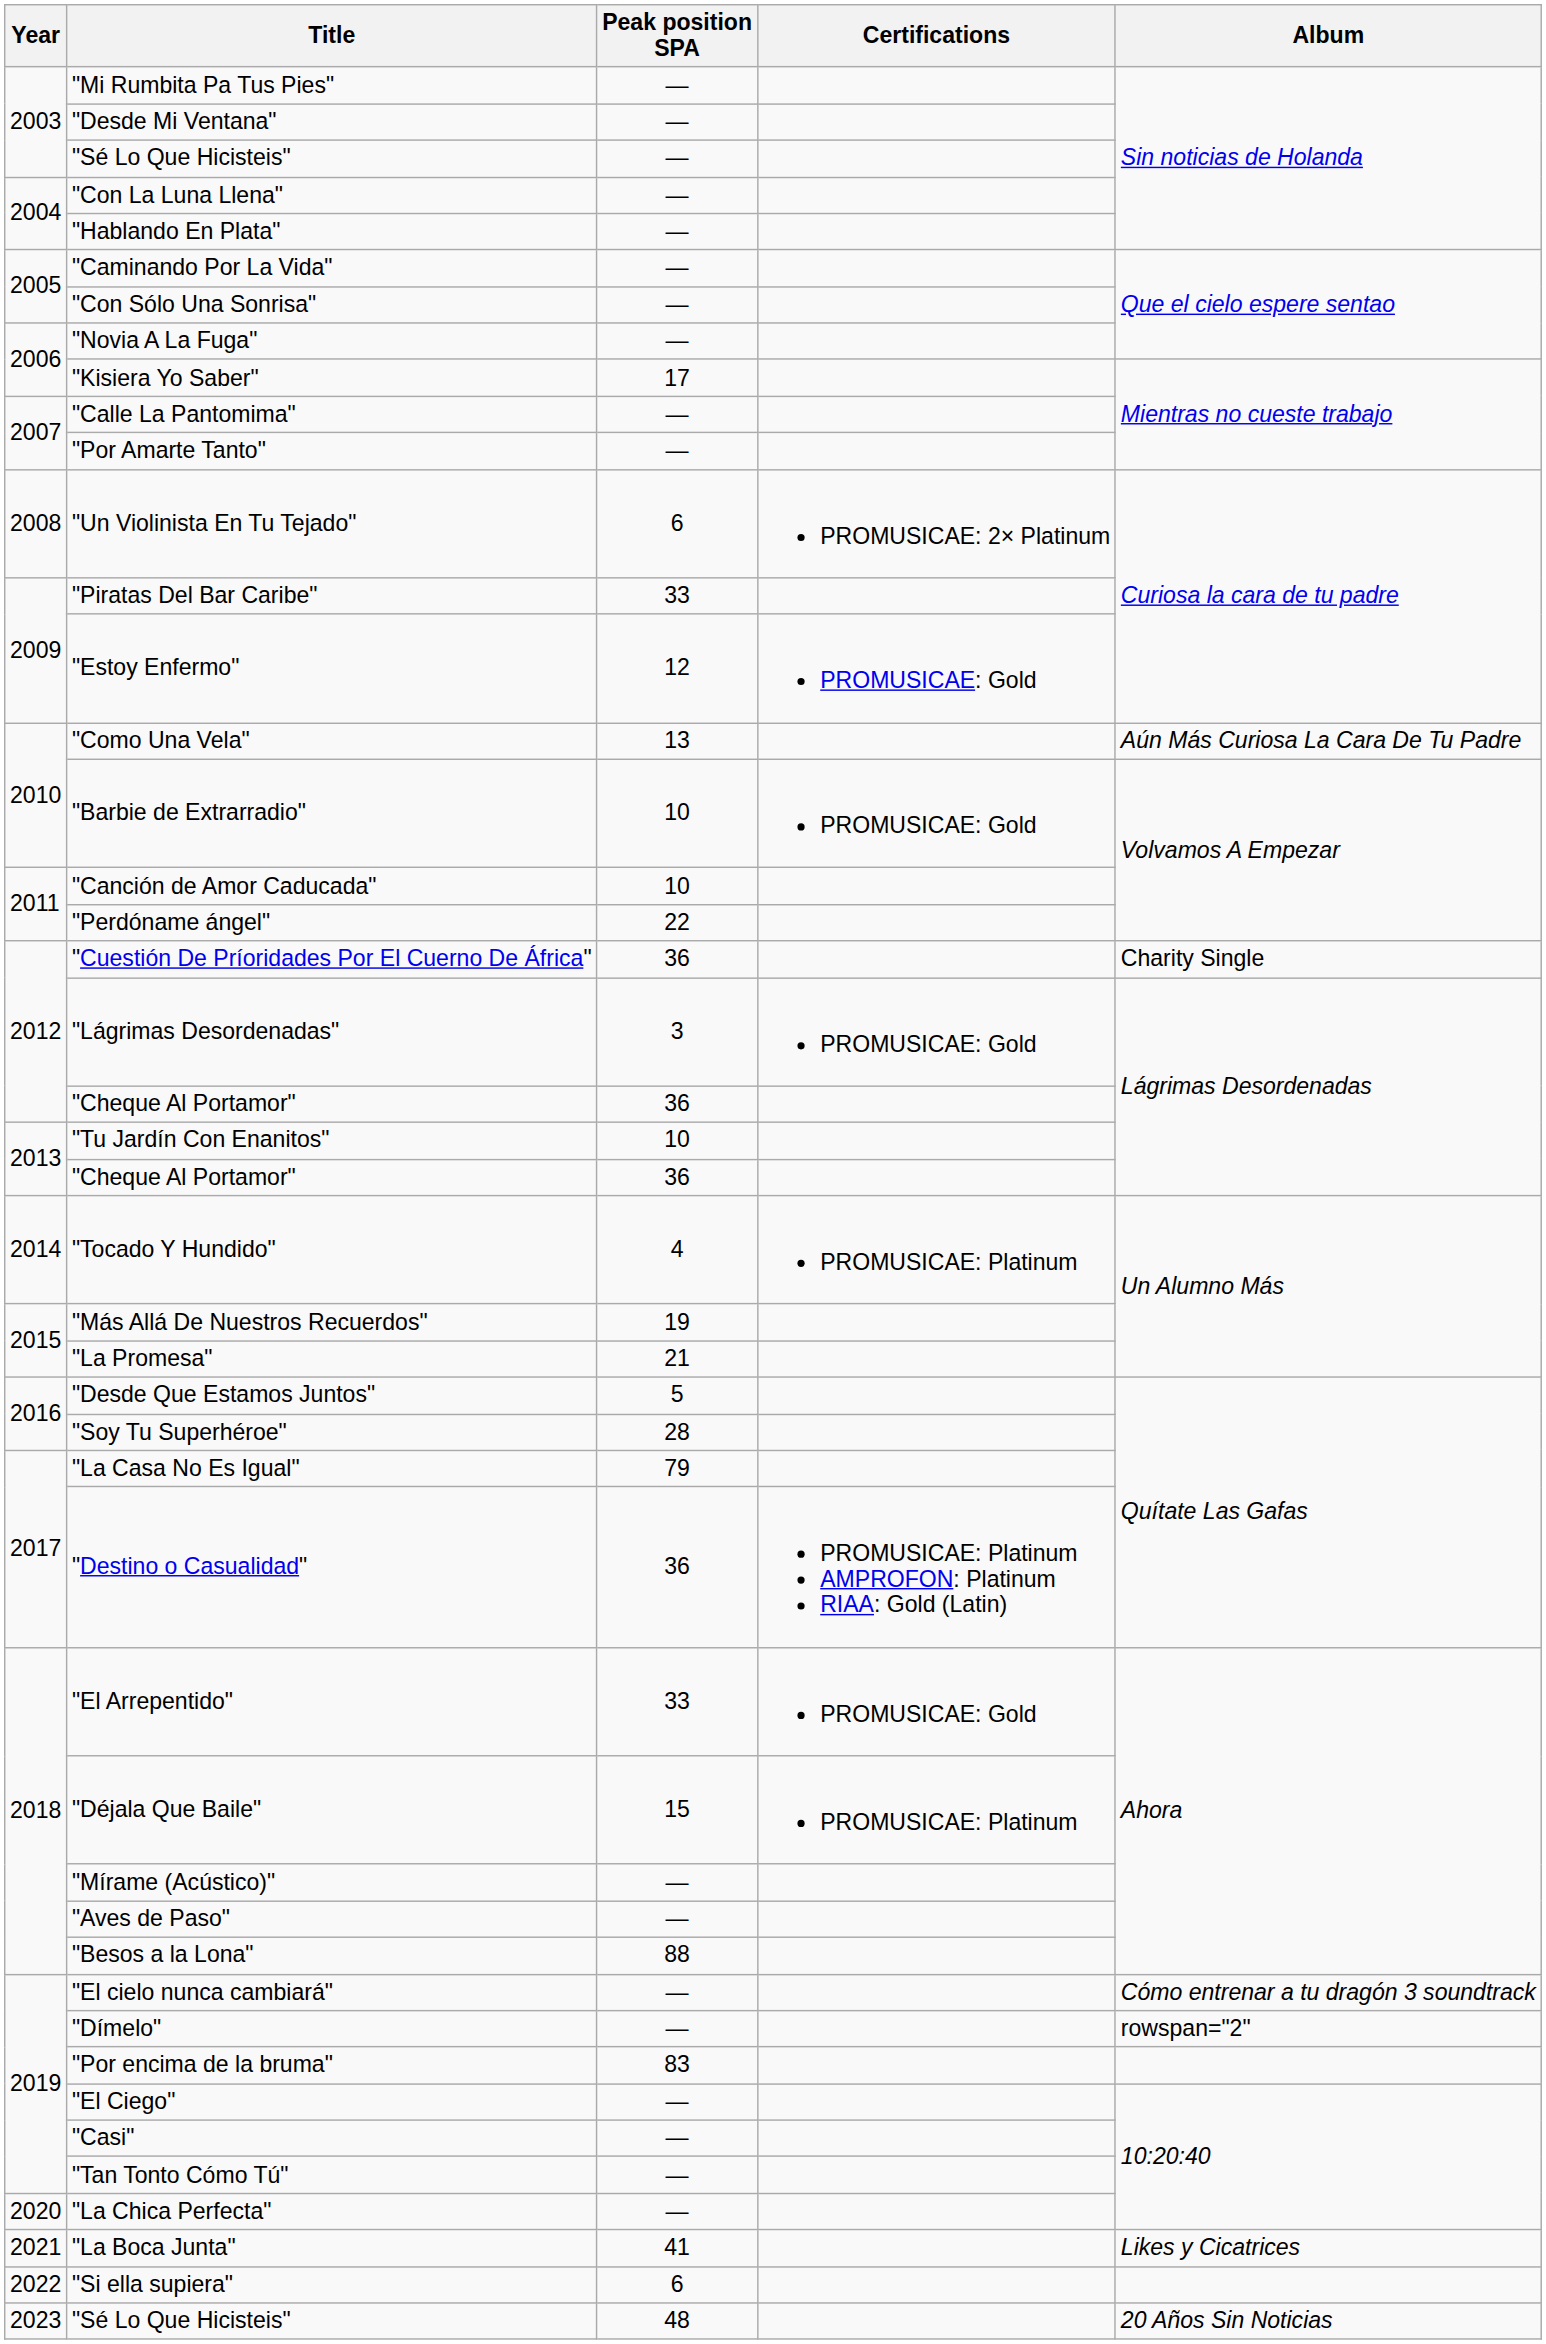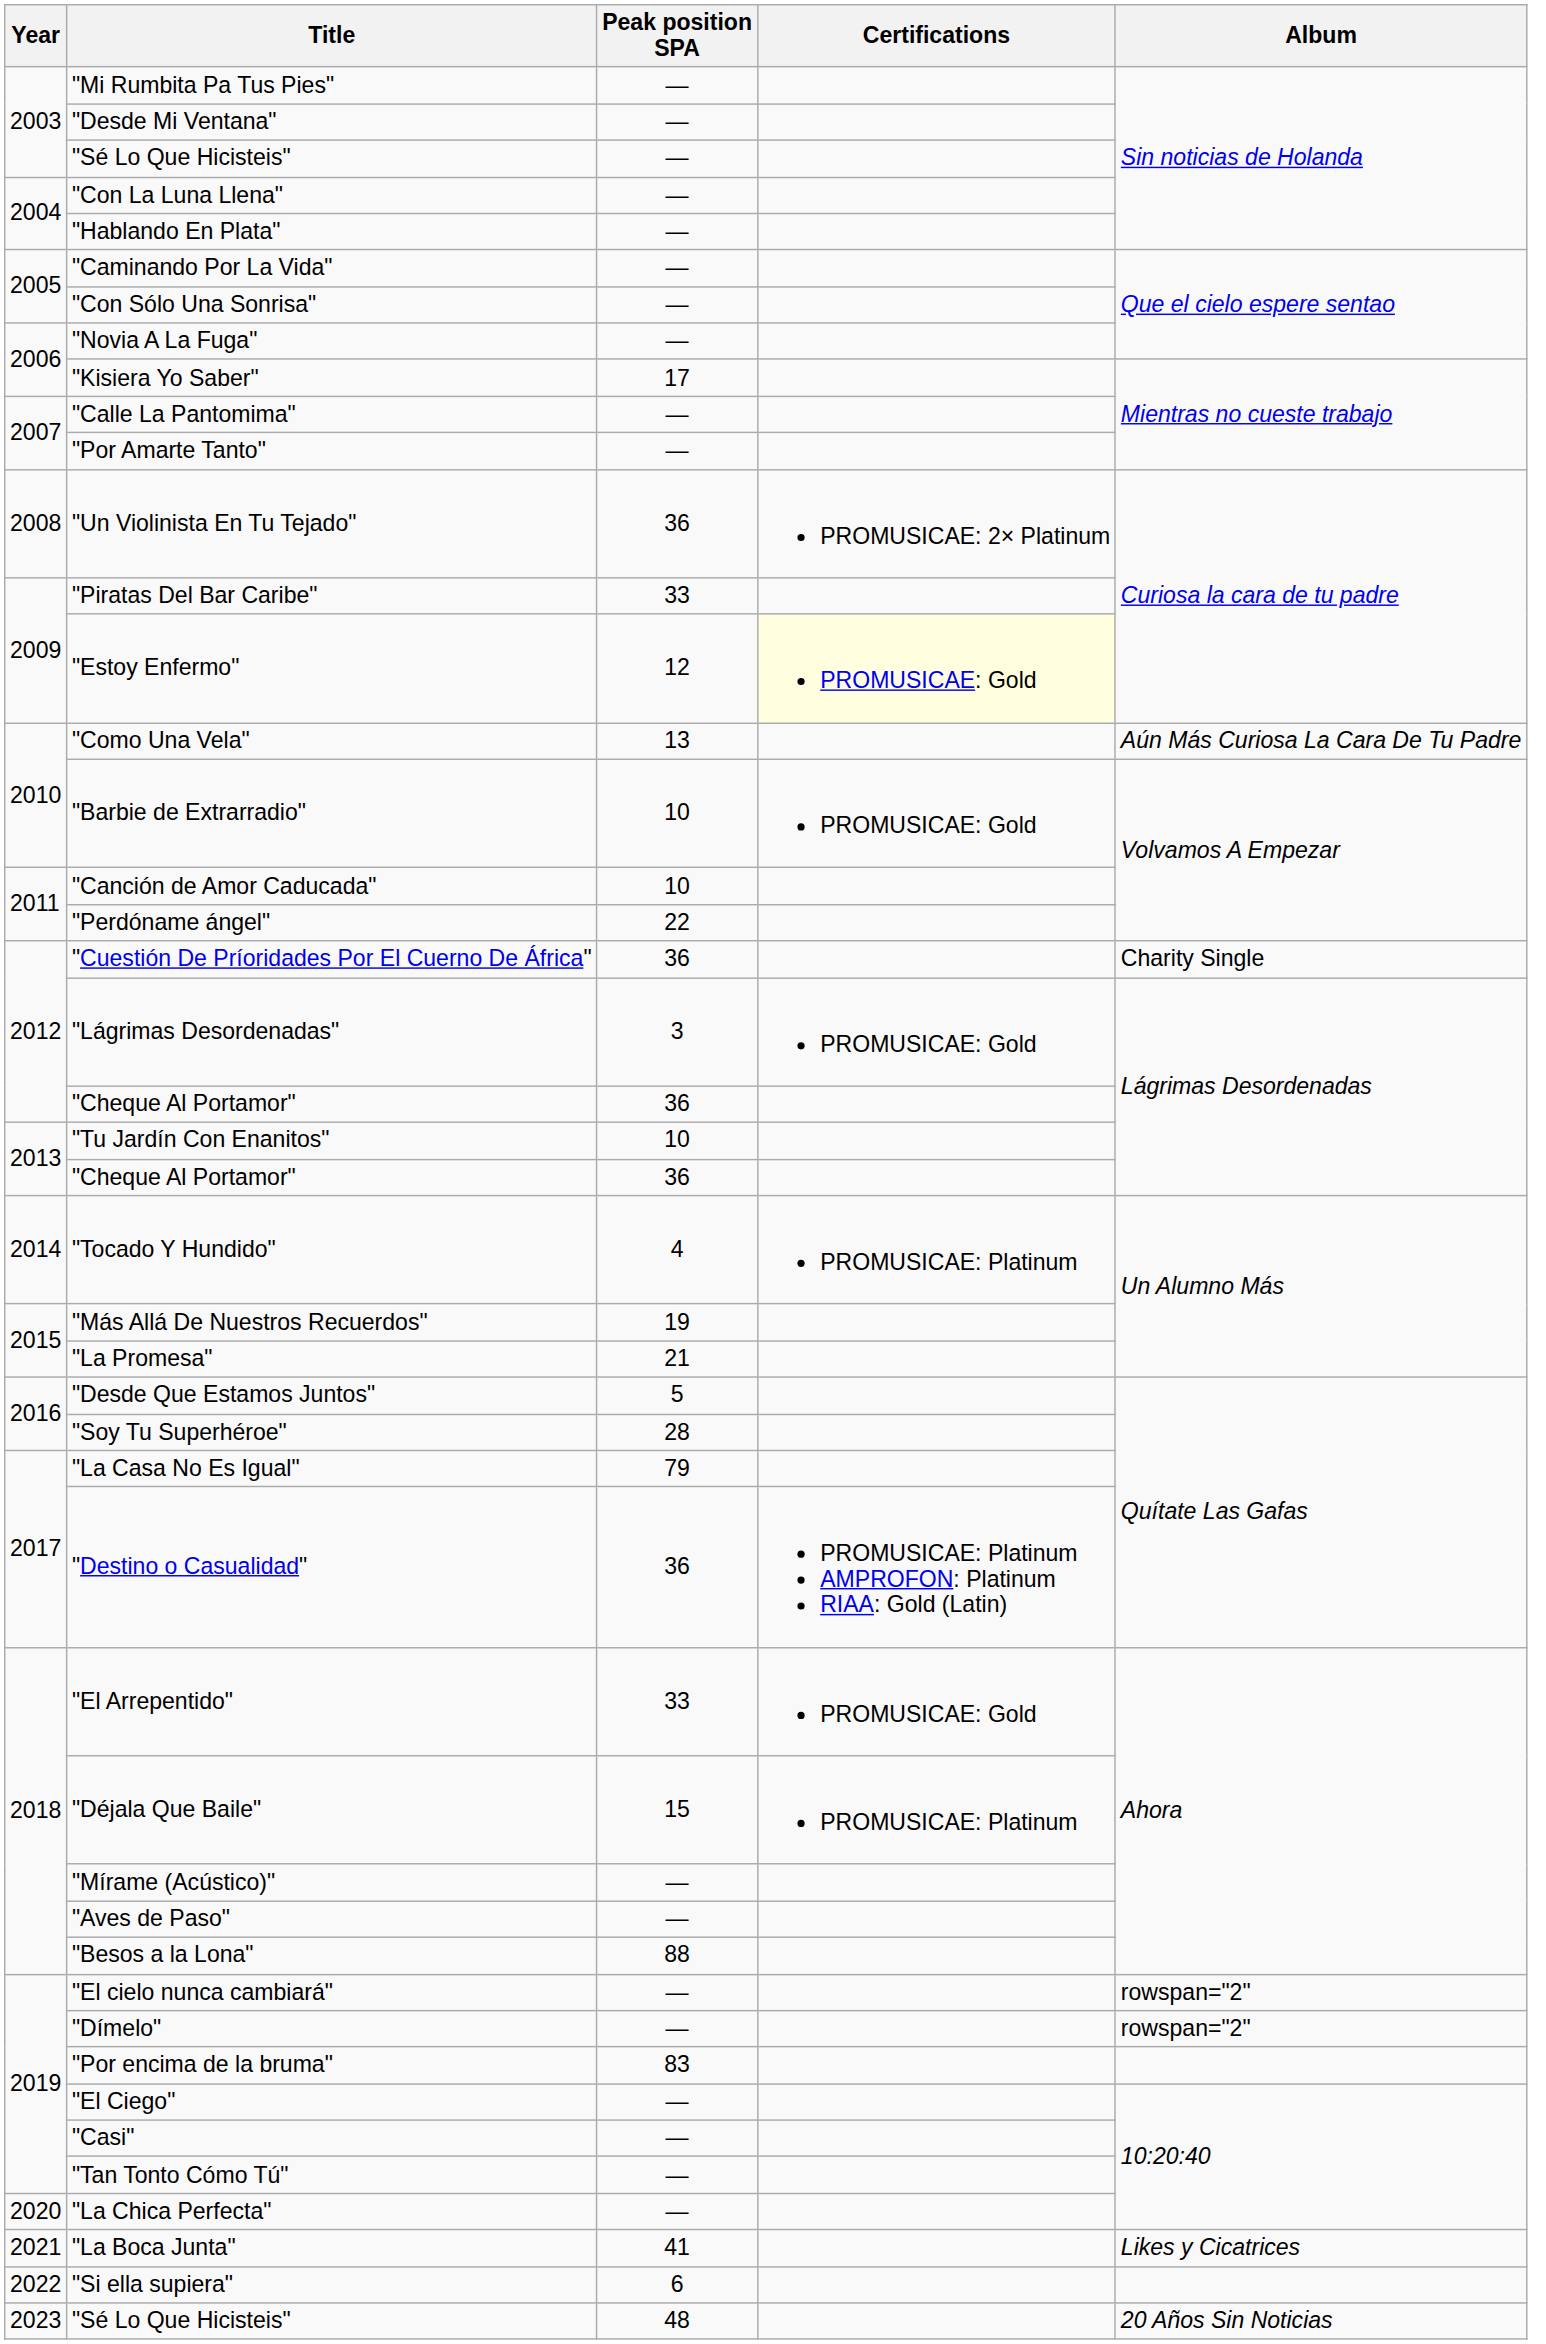(677, 523) 6 -> (677, 523) 36
(936, 681) no background -> (936, 681) lightyellow background
(1328, 1991) Cómo entrenar a tu dragón 3 soundtrack -> (1186, 1991) rowspan="2"
